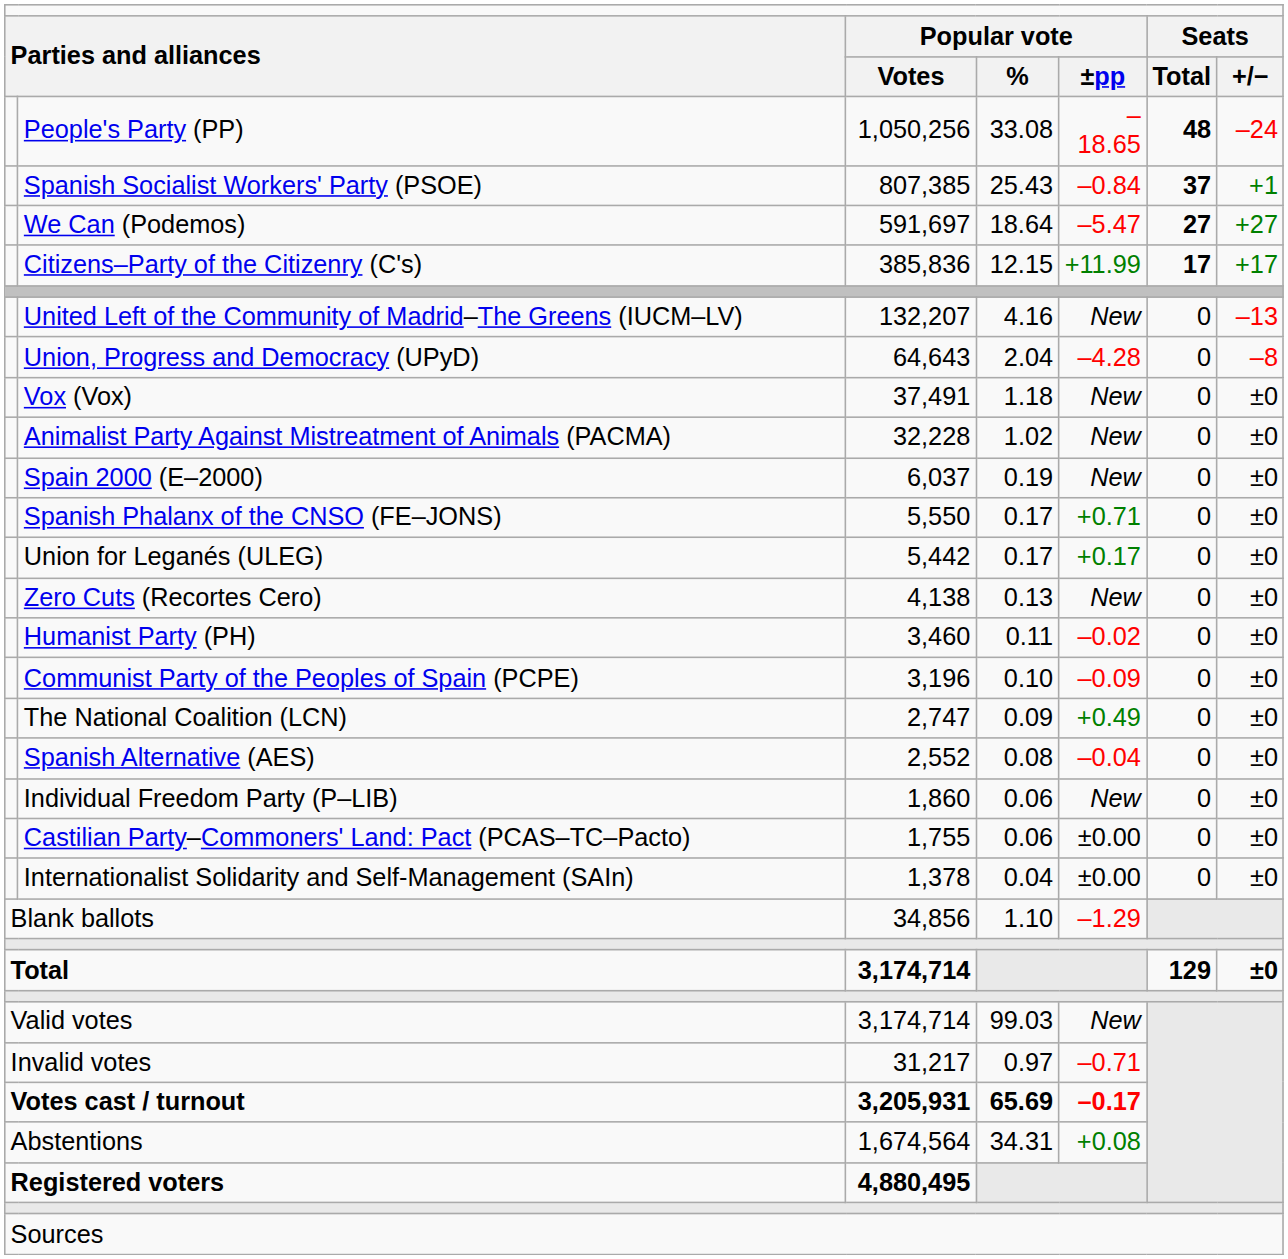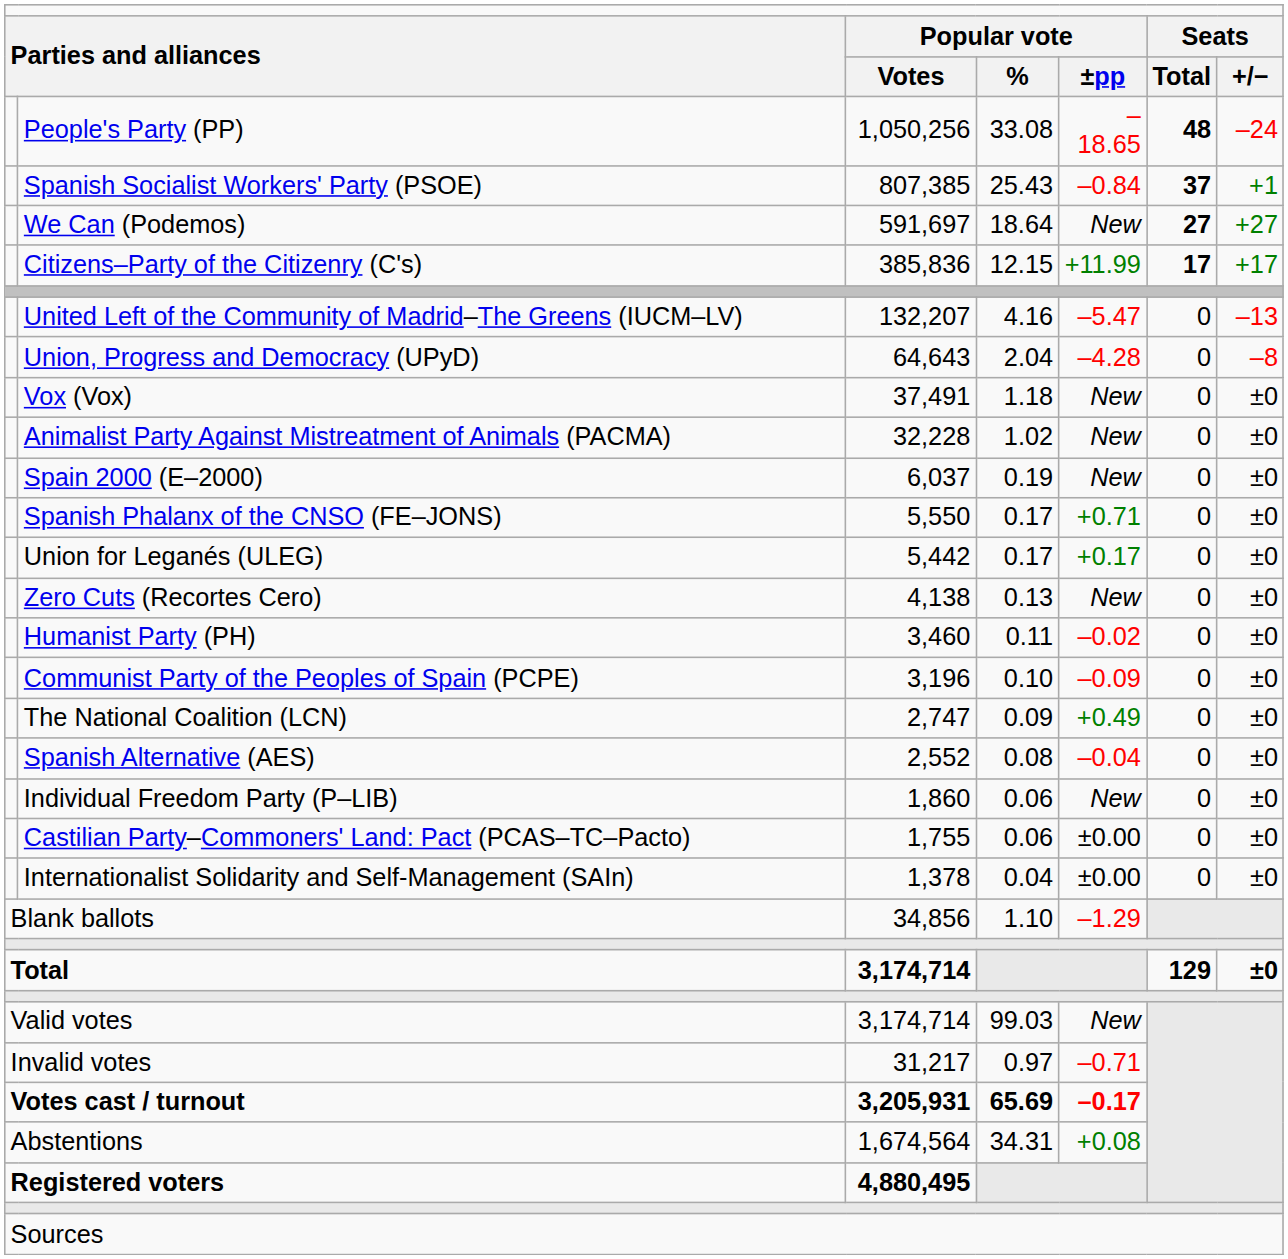(1109, 225) –5.47 -> (1116, 225) New
(1116, 316) New -> (1109, 316) –5.47
